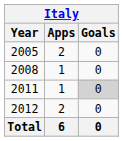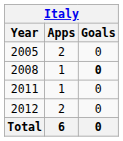(98, 70) normal -> (98, 70) bold
(98, 89) lightgrey background -> (98, 89) no background
